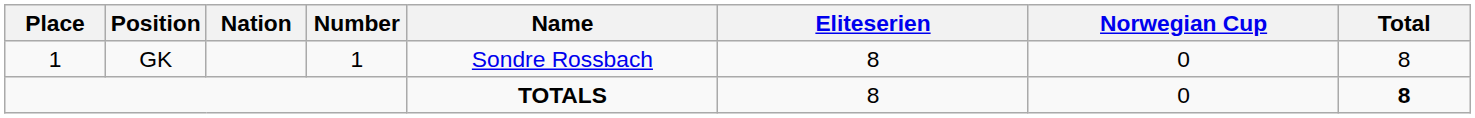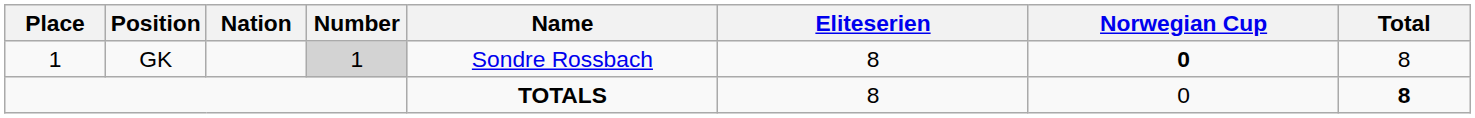(357, 59) no background -> (357, 59) lightgrey background
(1184, 59) normal -> (1184, 59) bold
